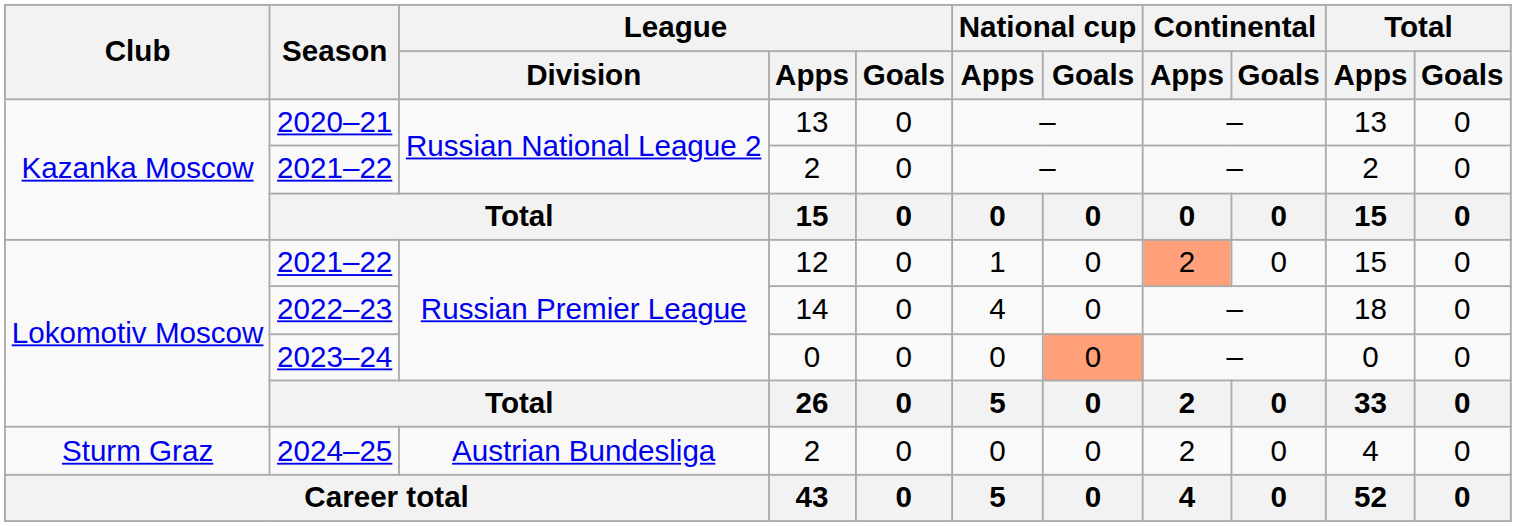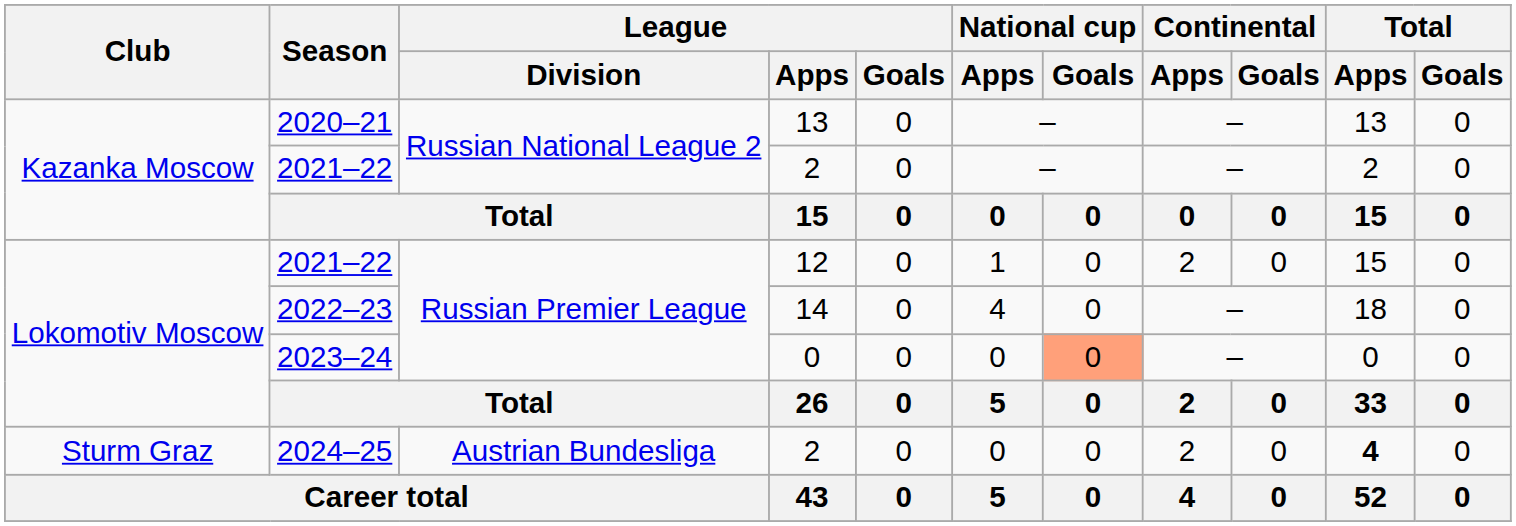(1187, 262) lightsalmon background -> (1187, 262) no background
(1370, 450) normal -> (1370, 450) bold
